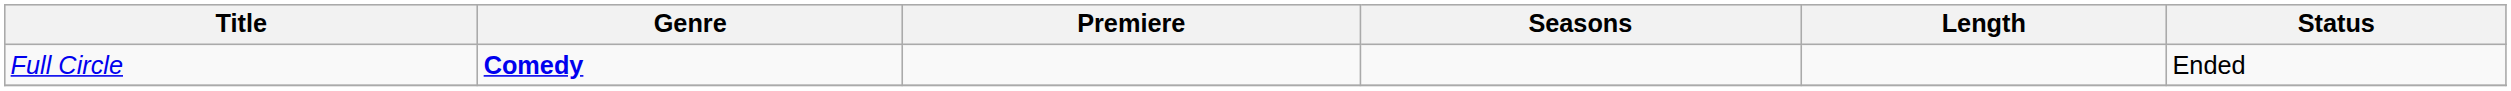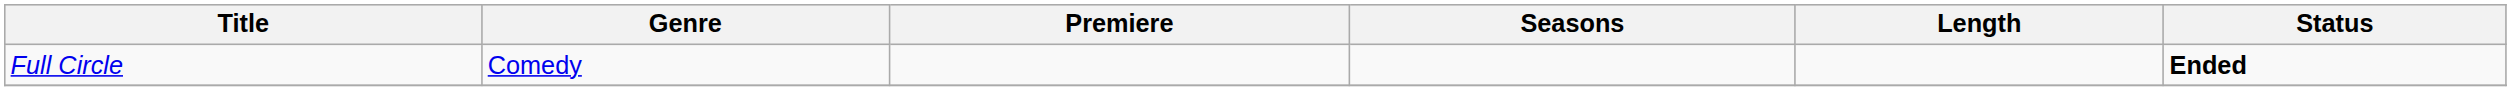(534, 64) bold -> (535, 64) normal
(2209, 64) normal -> (2208, 64) bold
